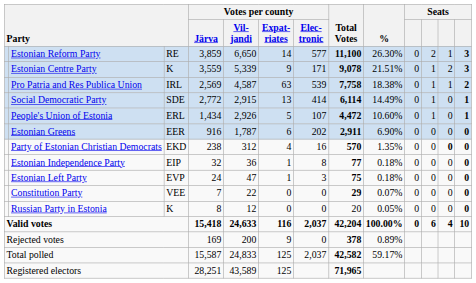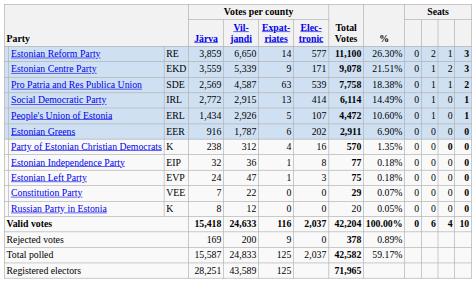(170, 69) K -> (176, 69) EKD
(174, 85) IRL -> (175, 85) SDE
(175, 100) SDE -> (174, 100) IRL
(176, 147) EKD -> (170, 147) K
